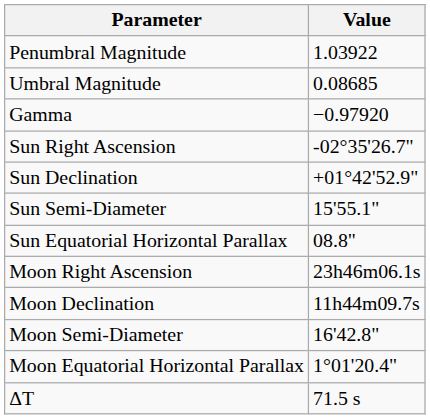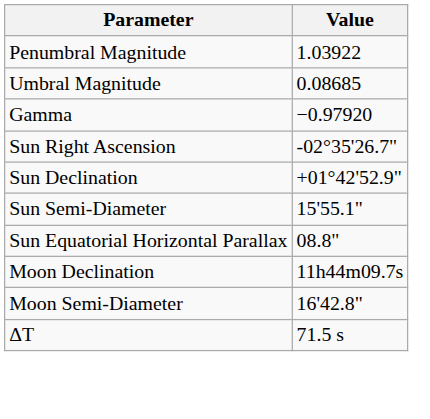- row: (101, 271)
- row: (157, 366)
